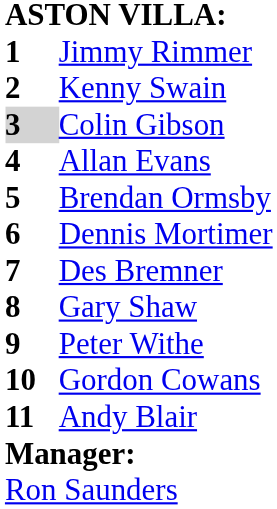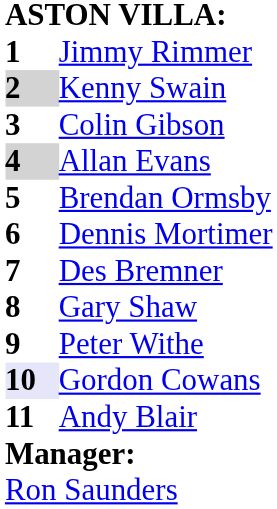(13, 87) no background -> (13, 87) lightgrey background
(13, 124) lightgrey background -> (13, 124) no background
(13, 160) no background -> (13, 160) lightgrey background
(20, 380) no background -> (20, 380) lavender background
